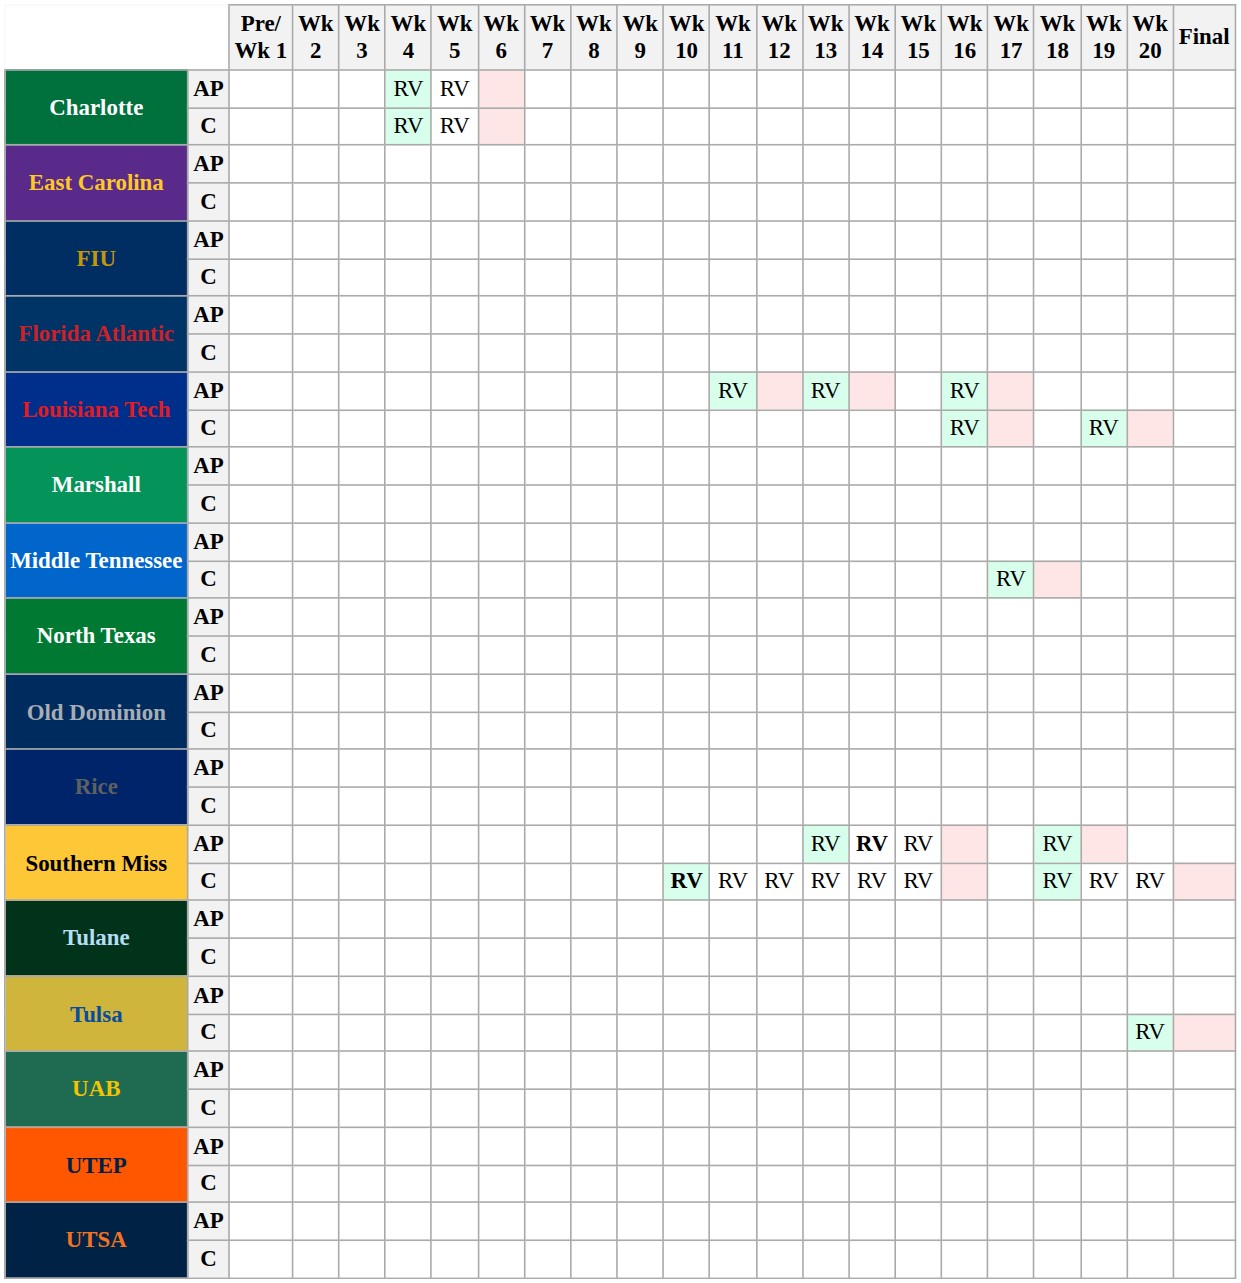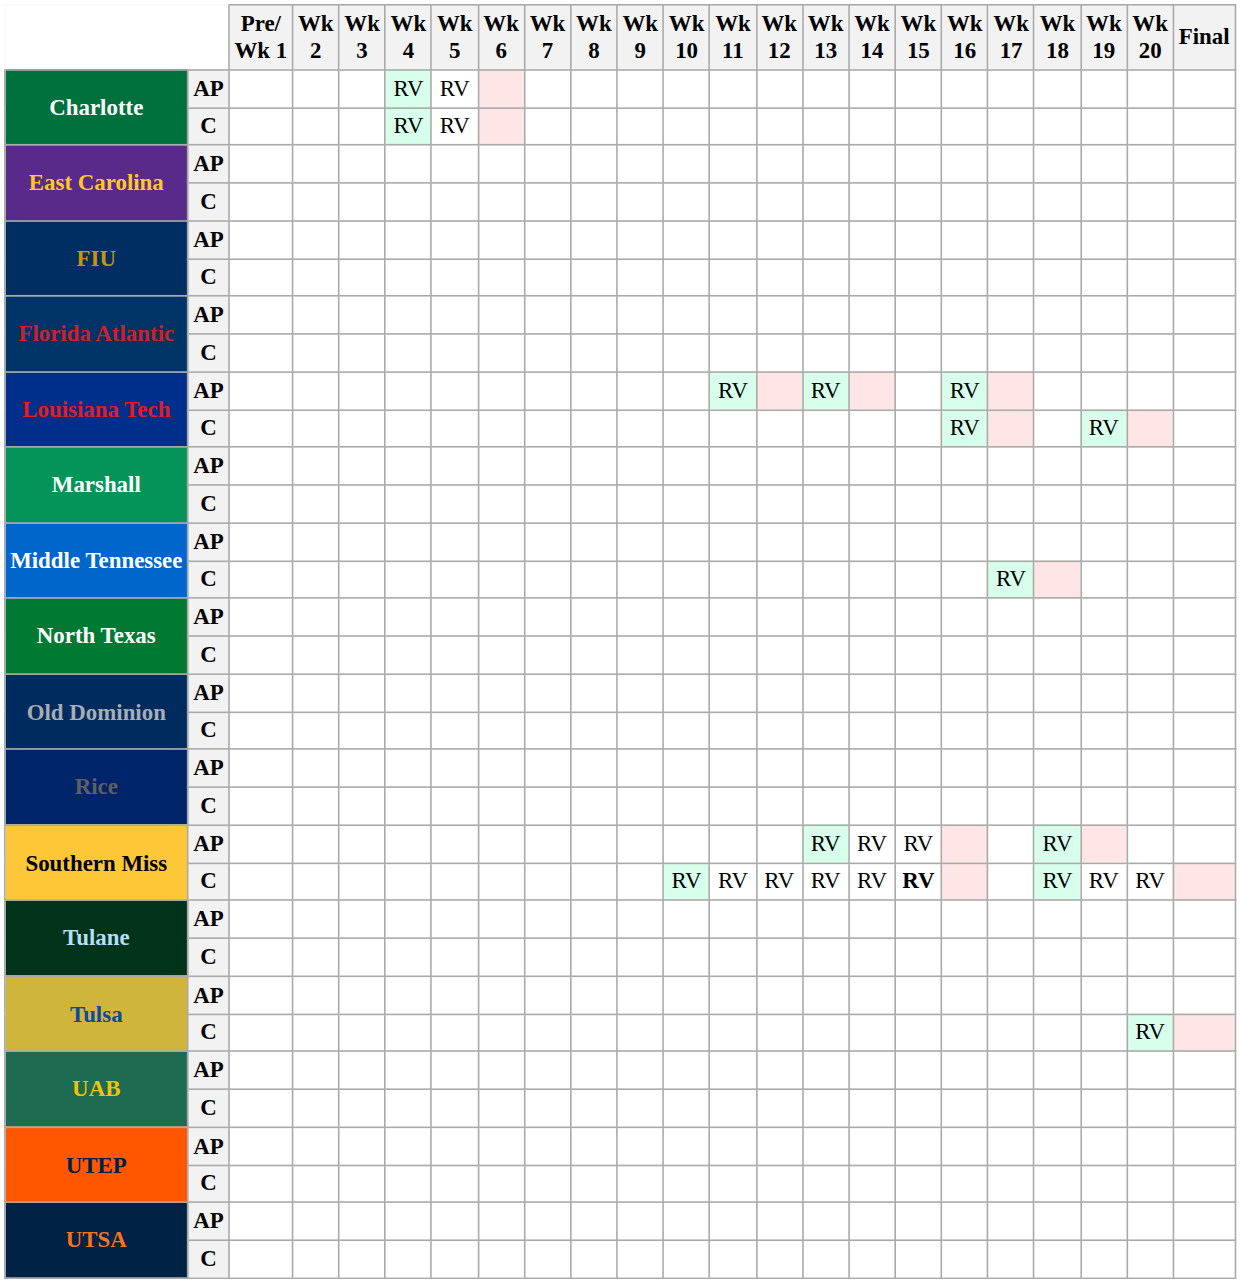(872, 843) bold -> (872, 843) normal
(687, 881) bold -> (687, 881) normal
(918, 881) normal -> (918, 881) bold
